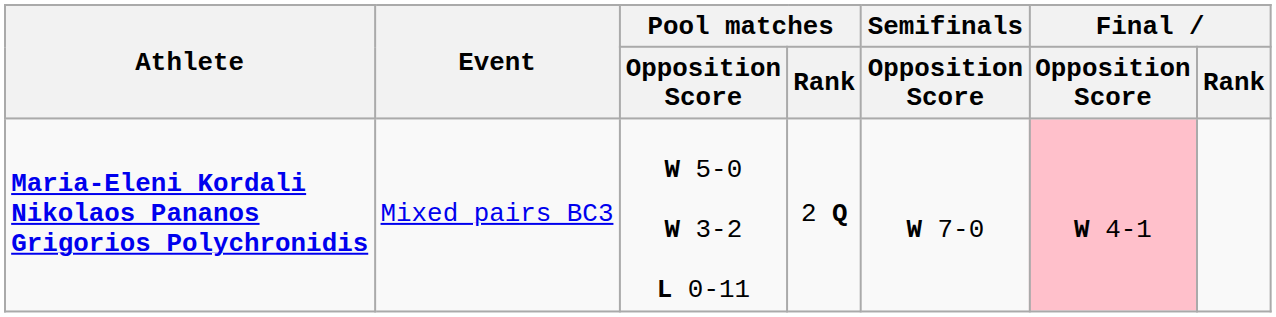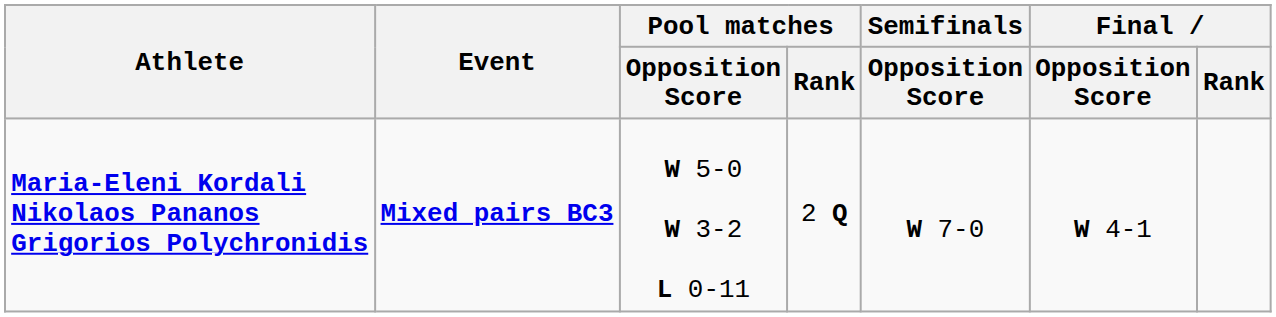(497, 215) normal -> (497, 215) bold
(1113, 230) pink background -> (1113, 230) no background
